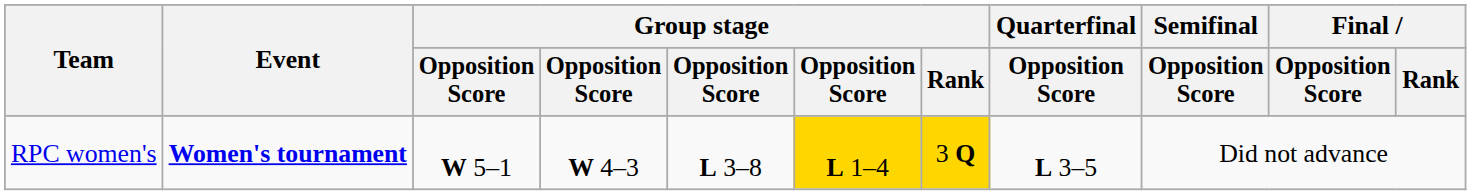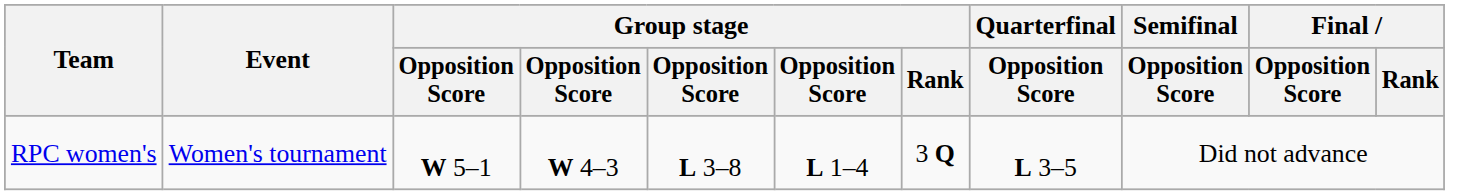(288, 152) bold -> (278, 152) normal
(858, 167) gold background -> (837, 167) no background
(956, 152) gold background -> (935, 152) no background
